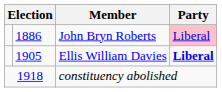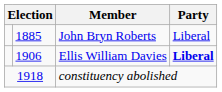(28, 35) 1886 -> (28, 35) 1885
(191, 35) pink background -> (191, 35) no background
(28, 55) 1905 -> (28, 55) 1906
